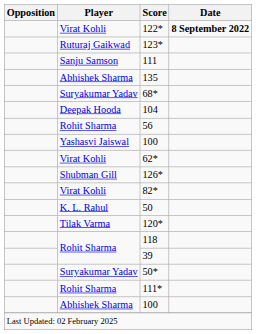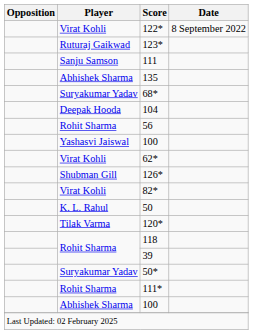(210, 28) bold -> (209, 28) normal
